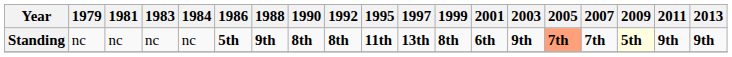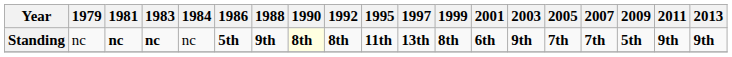(115, 39) normal -> (116, 39) bold
(152, 39) normal -> (153, 39) bold
(302, 39) no background -> (302, 39) lightyellow background
(558, 39) lightsalmon background -> (558, 39) no background
(631, 39) lightyellow background -> (631, 39) no background
